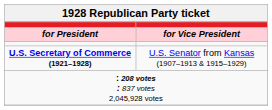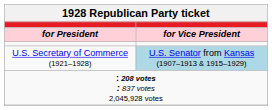(70, 58) bold -> (70, 58) normal
(202, 58) no background -> (202, 58) lightblue background
